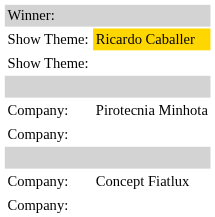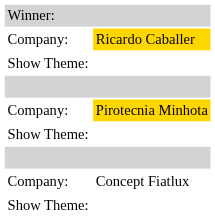(48, 39) Show Theme: -> (38, 39) Company:
(152, 110) no background -> (152, 110) gold background
(38, 134) Company: -> (48, 134) Show Theme:
(38, 205) Company: -> (48, 205) Show Theme:
